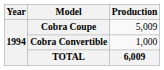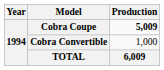(147, 27) normal -> (147, 27) bold
